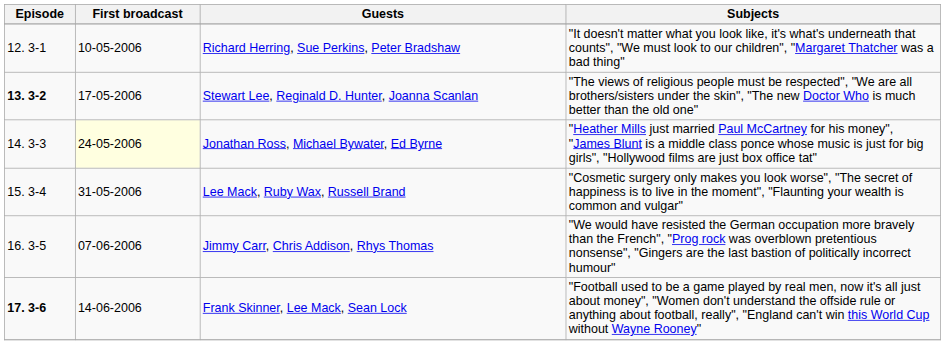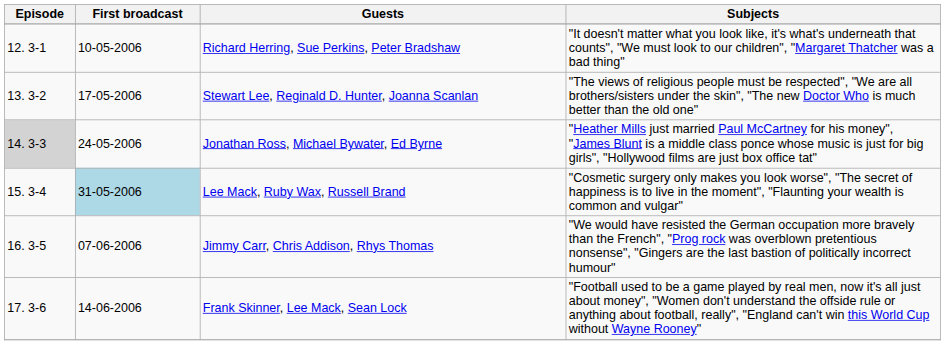(27, 96) bold -> (27, 96) normal
(27, 143) no background -> (27, 143) lightgrey background
(110, 143) lightyellow background -> (110, 143) no background
(110, 191) no background -> (110, 191) lightblue background
(27, 308) bold -> (27, 308) normal
